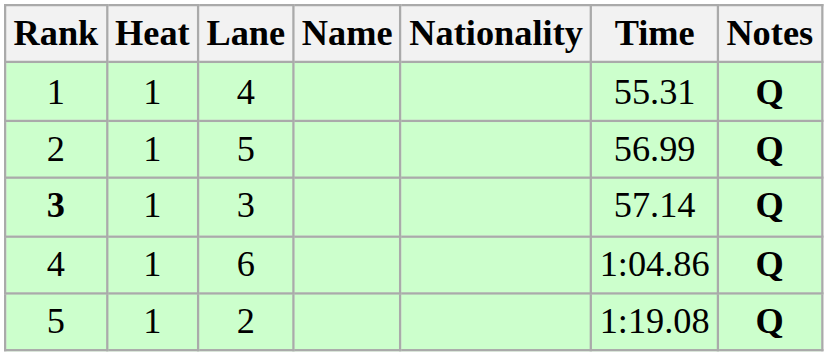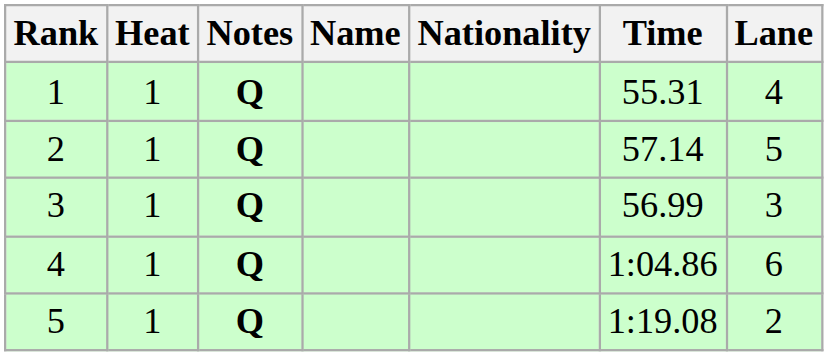columns swapped: (246, 33) <-> (770, 33)
(655, 148) 56.99 -> (663, 148) 57.14
(56, 206) bold -> (56, 206) normal
(655, 206) 57.14 -> (663, 206) 56.99
